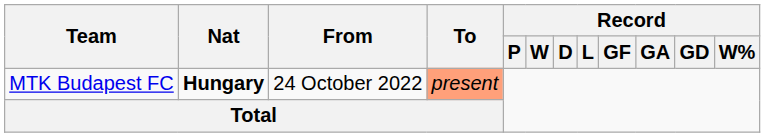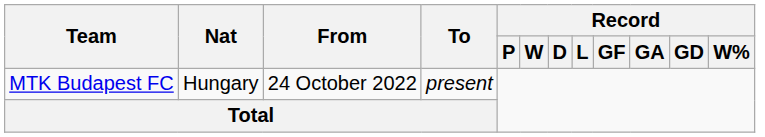(224, 83) bold -> (221, 83) normal
(465, 83) lightsalmon background -> (459, 83) no background
